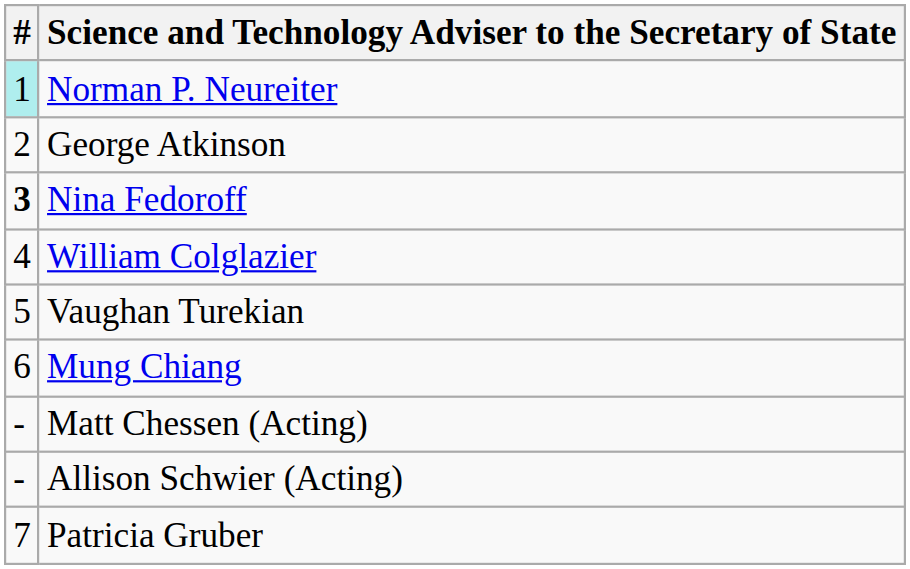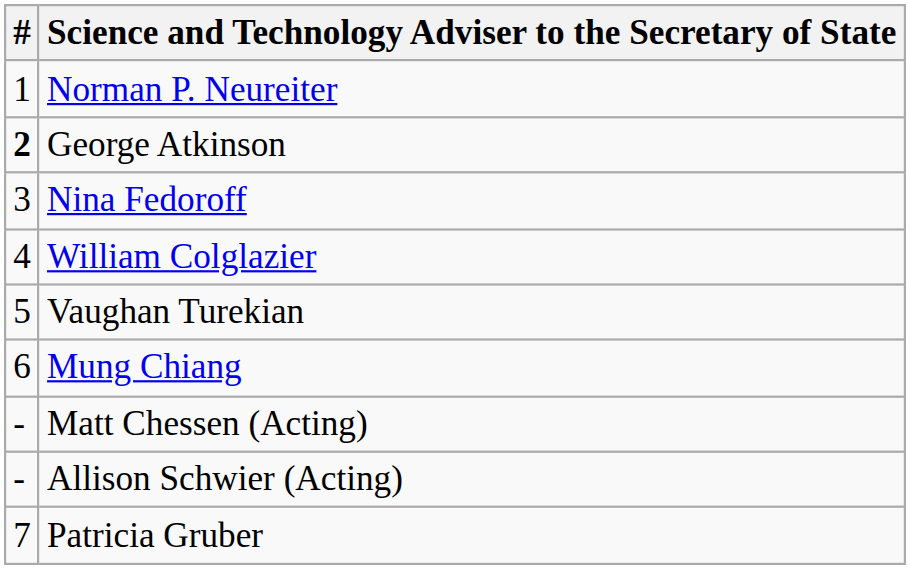(22, 88) paleturquoise background -> (22, 88) no background
(22, 144) normal -> (22, 144) bold
(22, 199) bold -> (22, 199) normal
